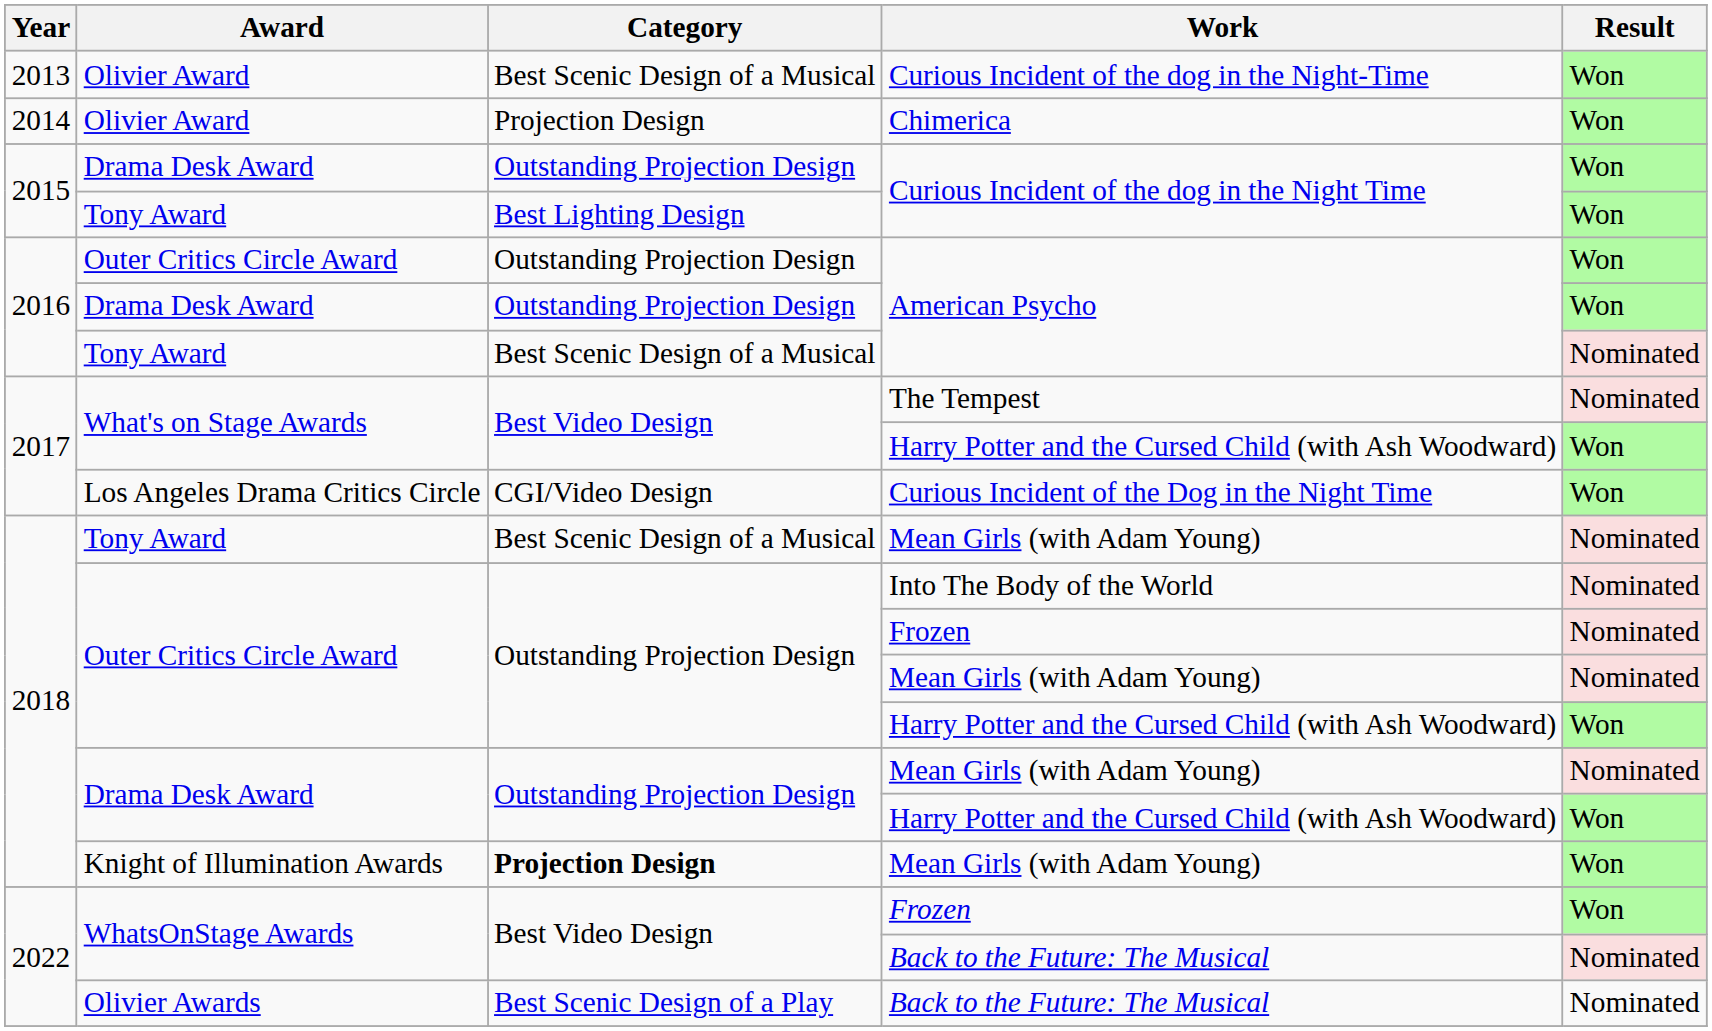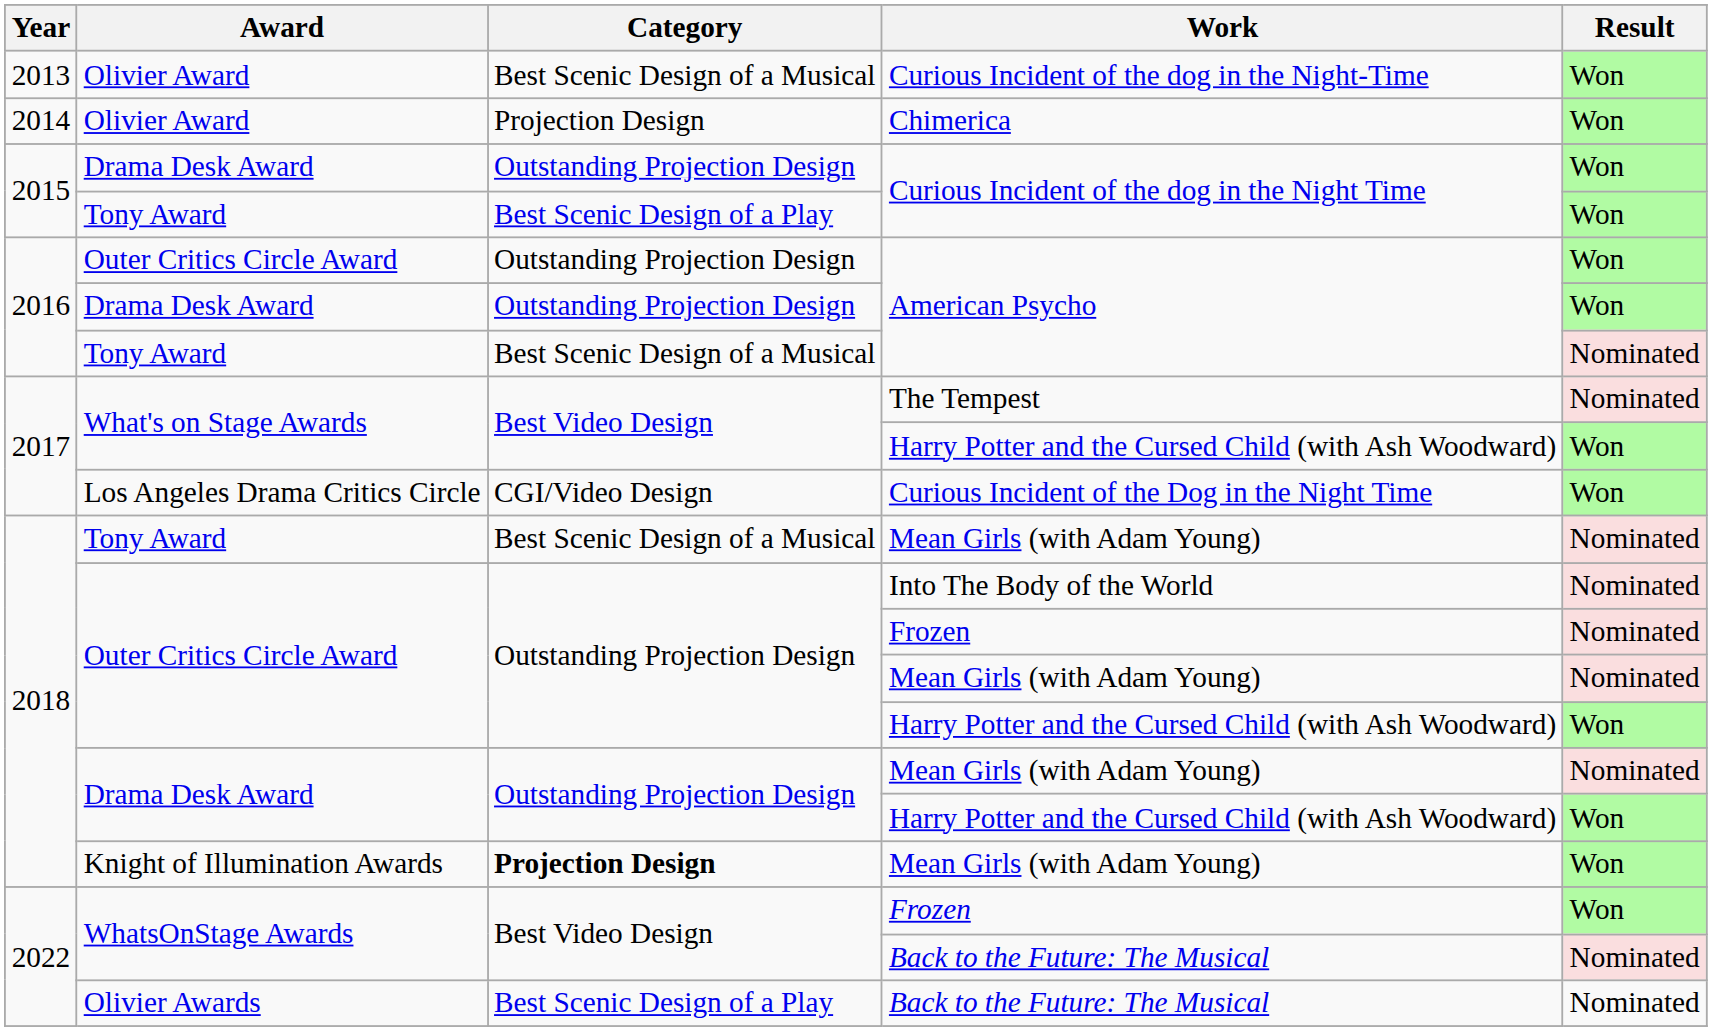(619, 213) Best Lighting Design -> (664, 213) Best Scenic Design of a Play
